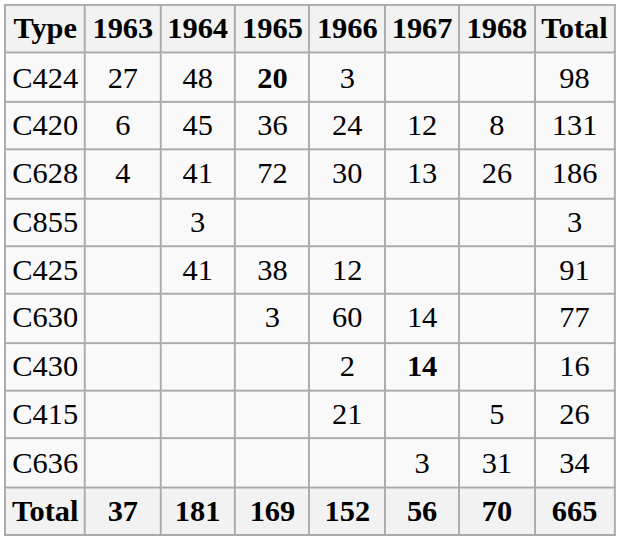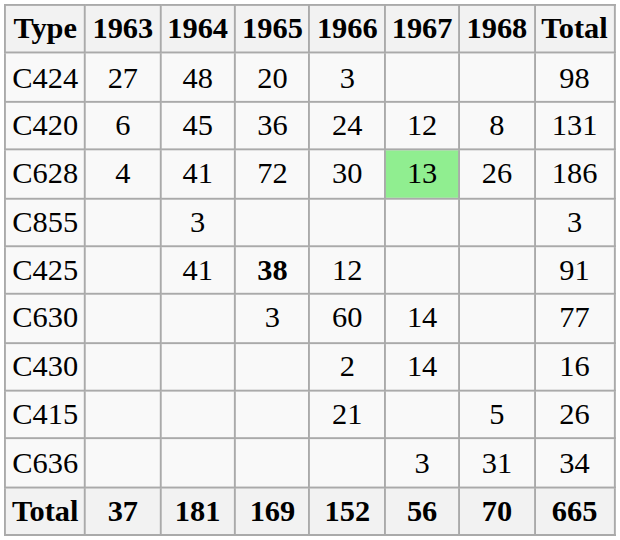(272, 76) bold -> (272, 76) normal
(422, 173) no background -> (422, 173) lightgreen background
(272, 269) normal -> (272, 269) bold
(422, 366) bold -> (422, 366) normal
